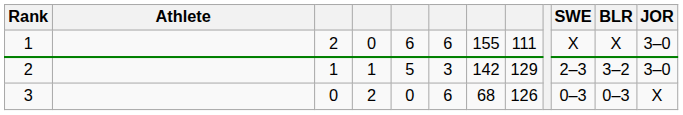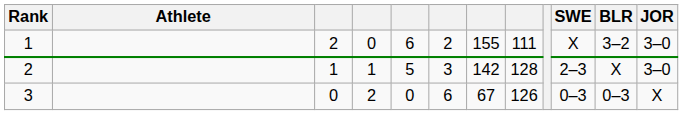(448, 43) 6 -> (448, 43) 2
(616, 43) X -> (616, 43) 3–2
(524, 70) 129 -> (524, 70) 128
(616, 70) 3–2 -> (616, 70) X
(486, 96) 68 -> (486, 96) 67
